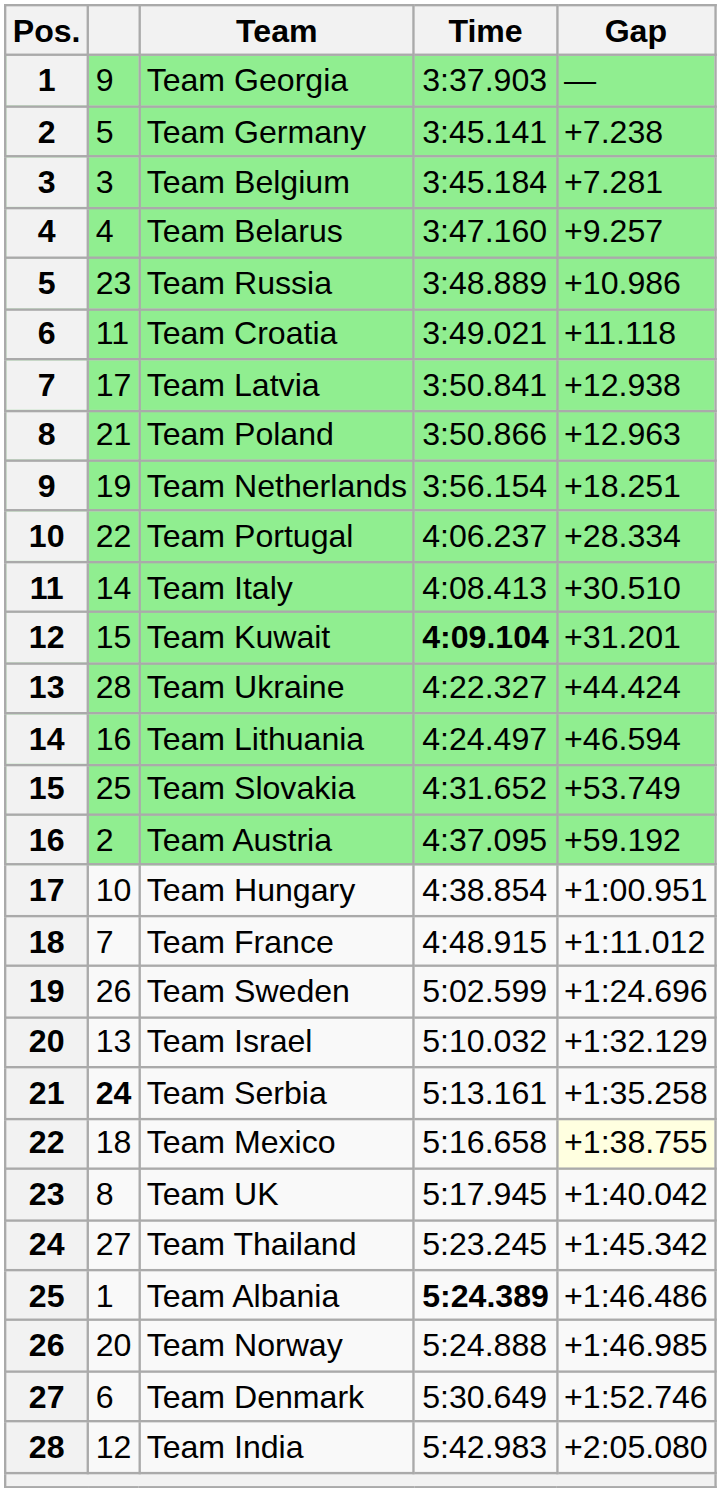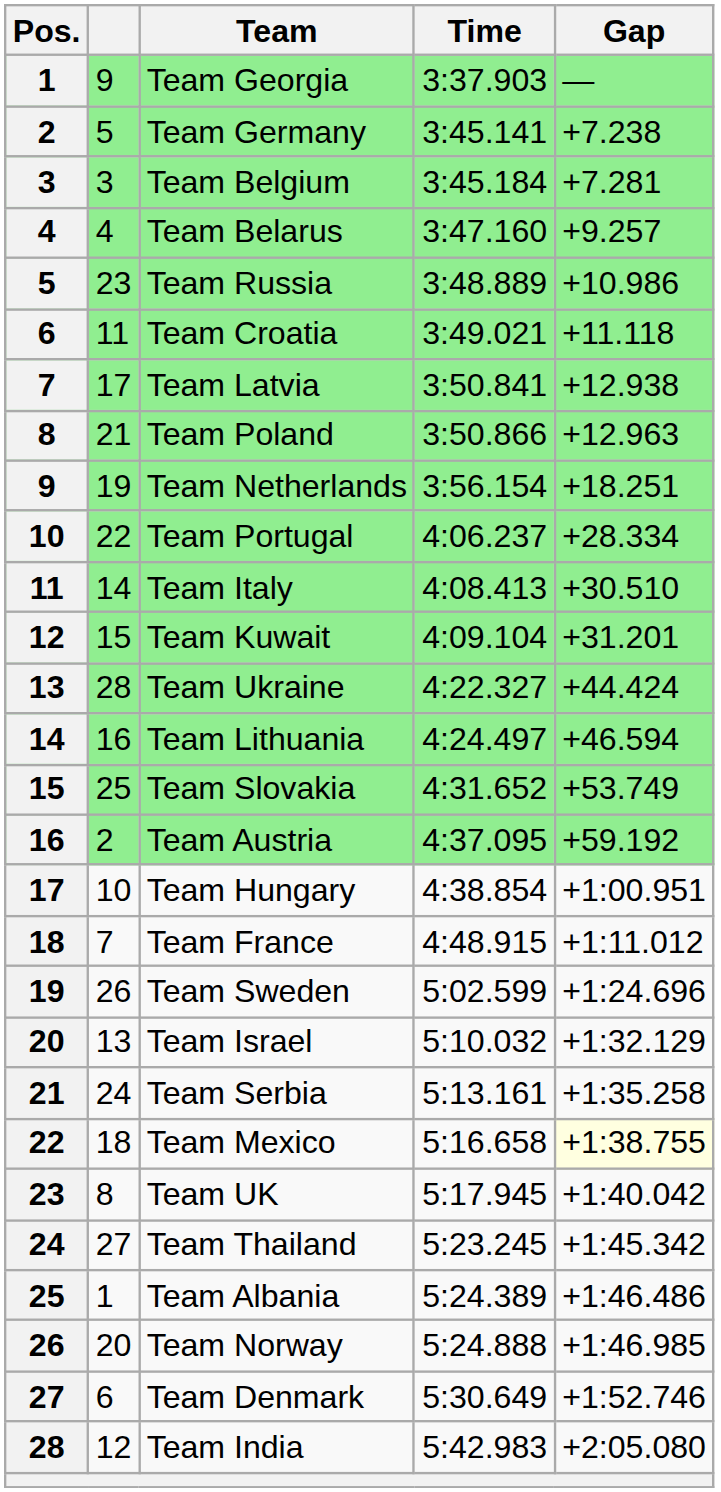(486, 637) bold -> (485, 637) normal
(114, 1093) bold -> (114, 1093) normal
(486, 1295) bold -> (485, 1295) normal
